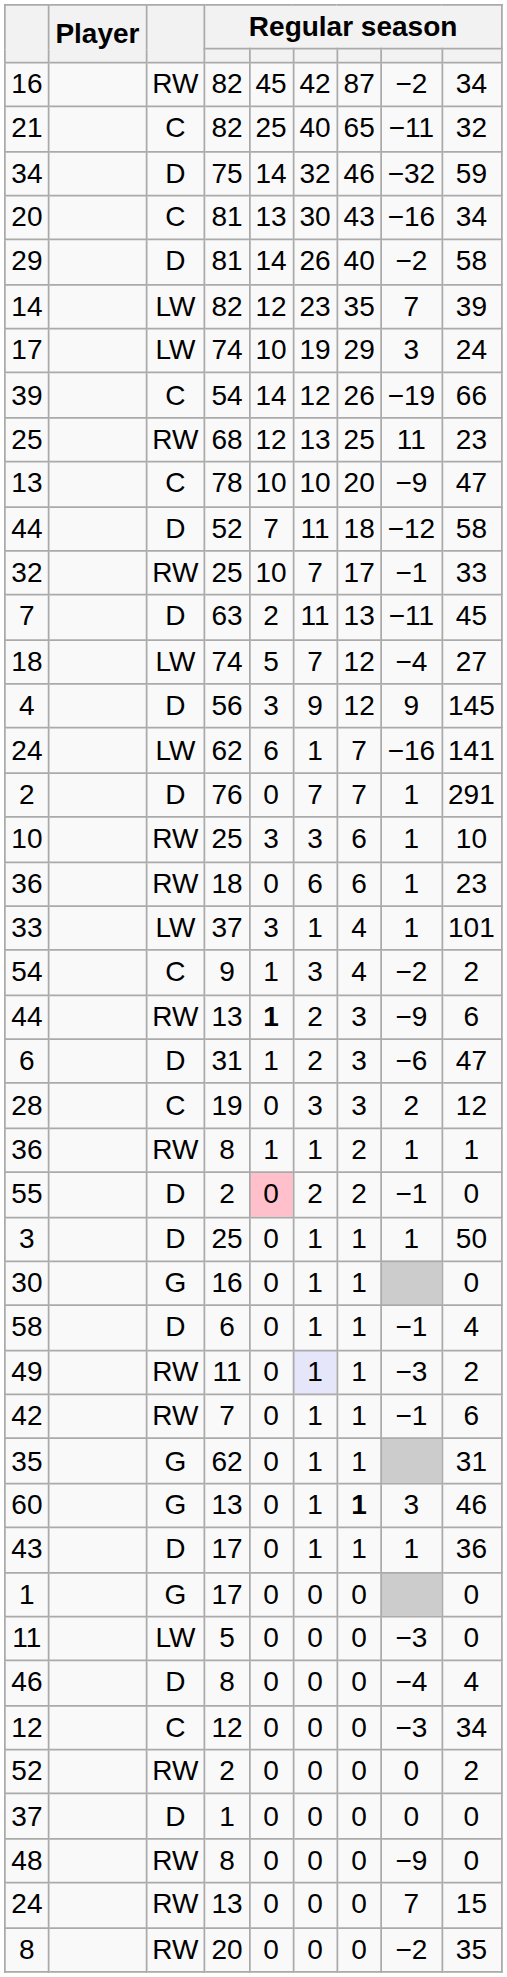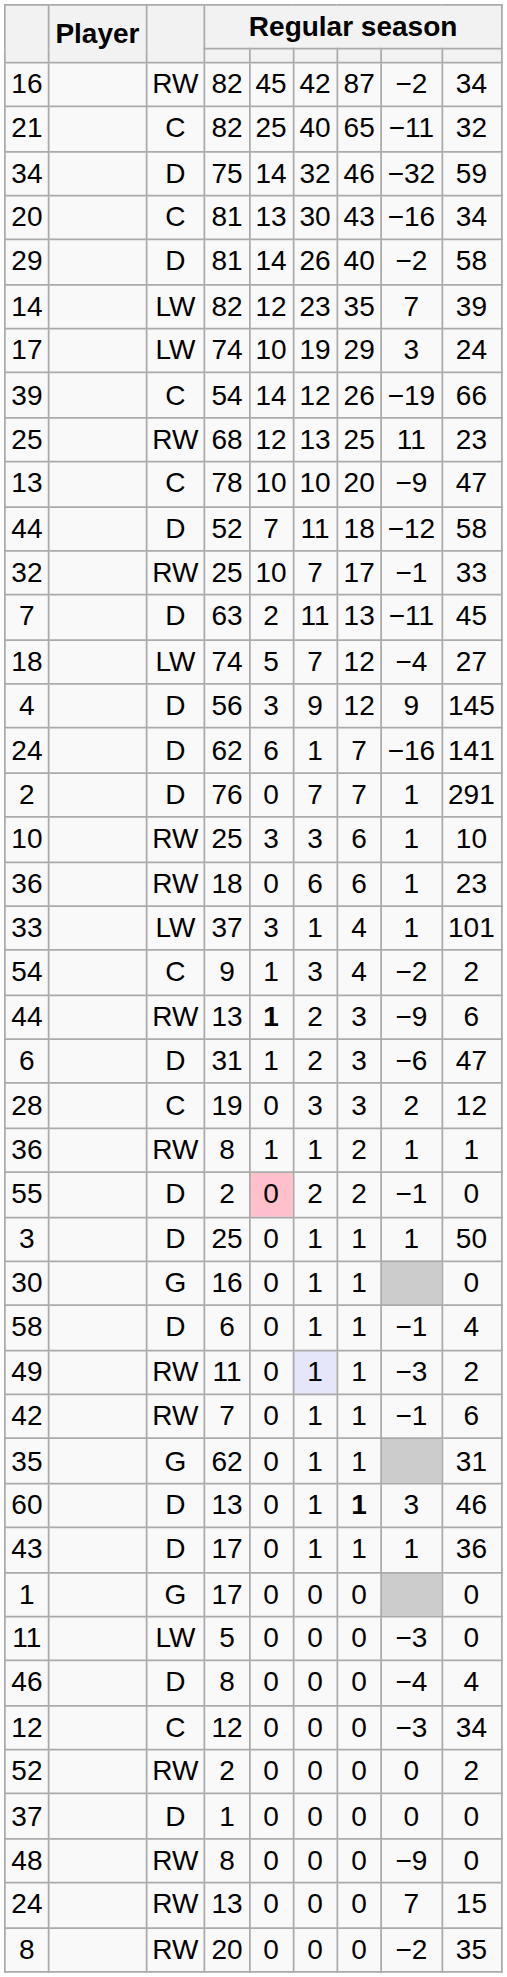(175, 750) LW -> (175, 750) D
(175, 1505) G -> (175, 1505) D
